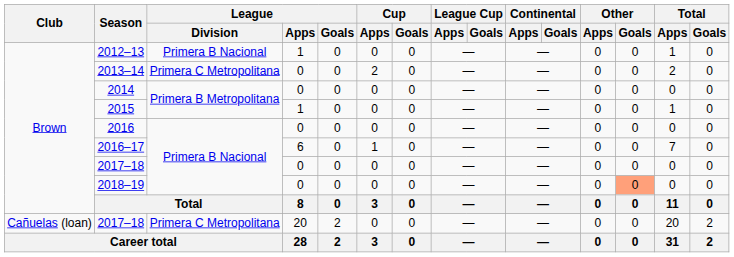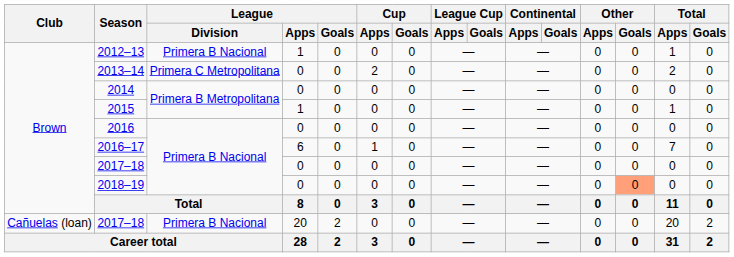(215, 223) Primera C Metropolitana -> (215, 223) Primera B Nacional
